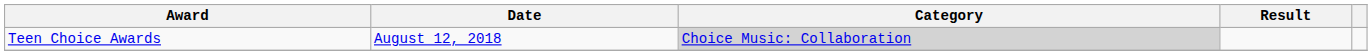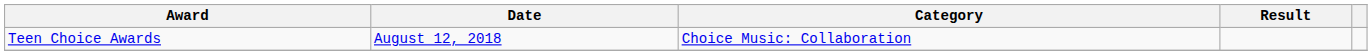(796, 39) lightgrey background -> (796, 39) no background
